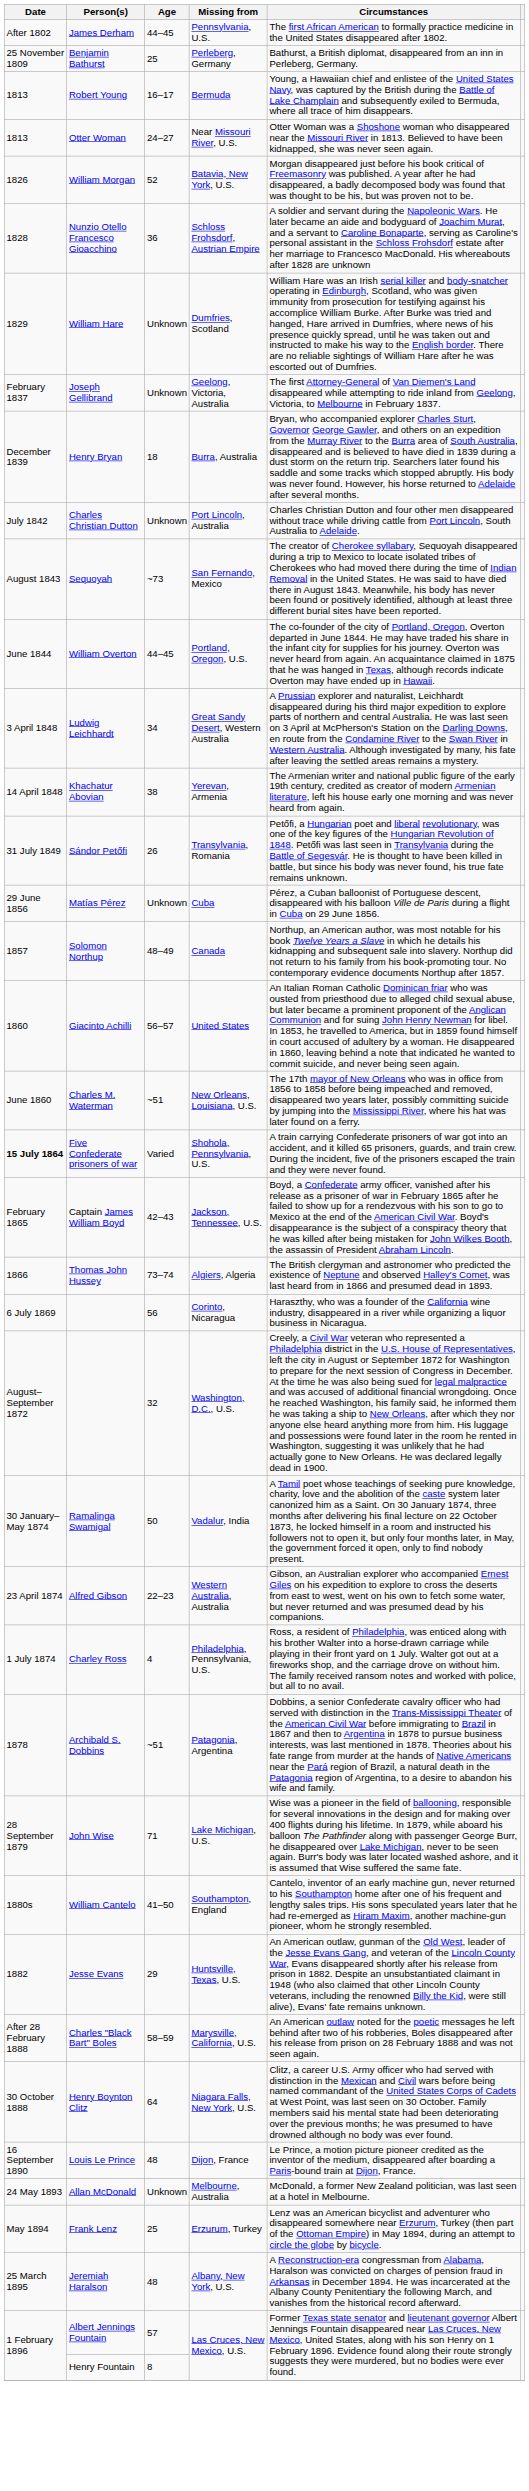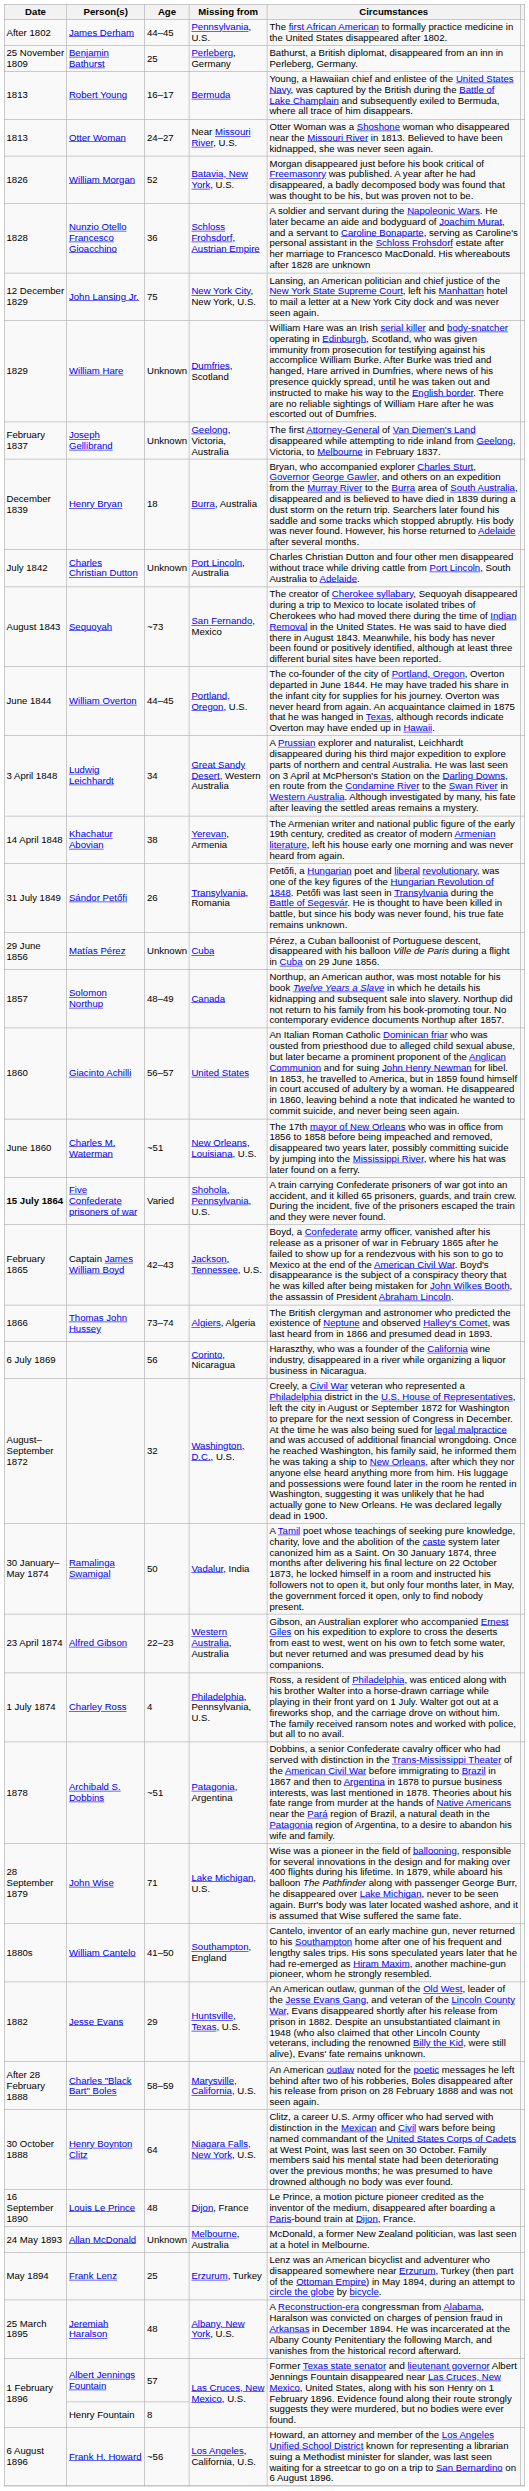+ row: (104, 296)
+ row: (105, 2457)
